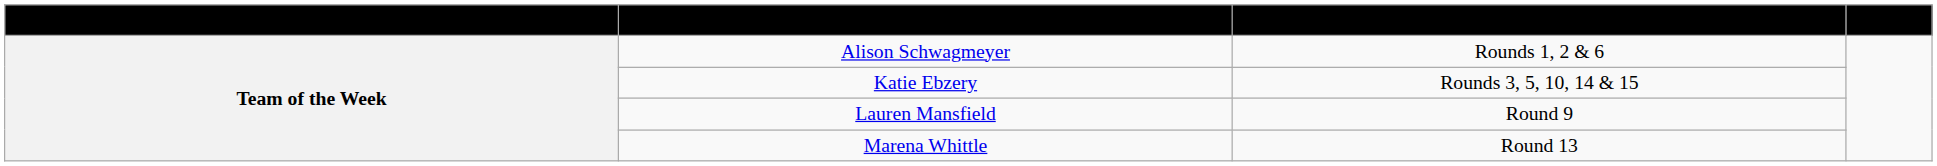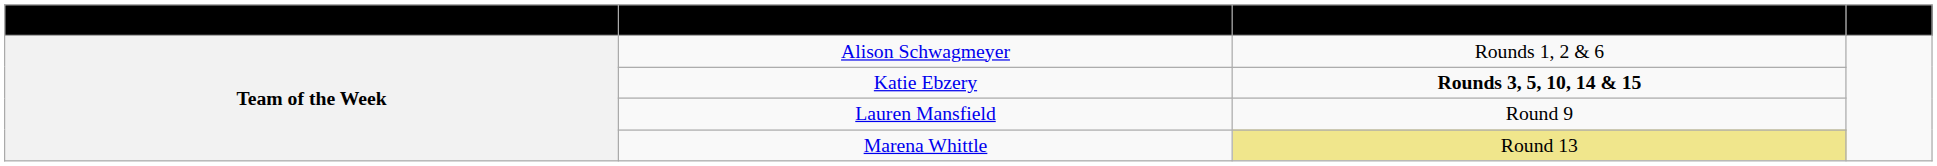(1539, 82) normal -> (1539, 82) bold
(1539, 144) no background -> (1539, 144) khaki background
